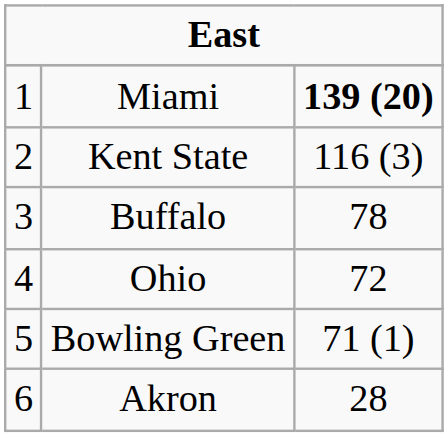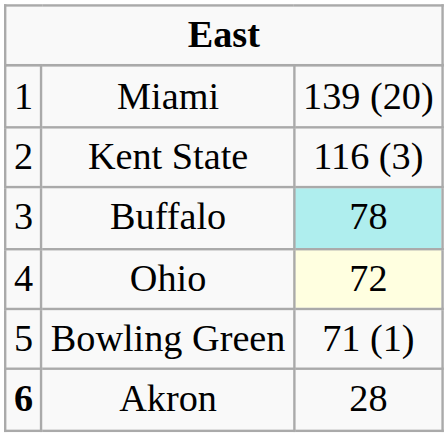(368, 95) bold -> (368, 95) normal
(368, 217) no background -> (368, 217) paleturquoise background
(368, 277) no background -> (368, 277) lightyellow background
(24, 398) normal -> (24, 398) bold
